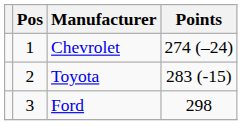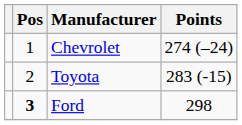(30, 105) normal -> (30, 105) bold
